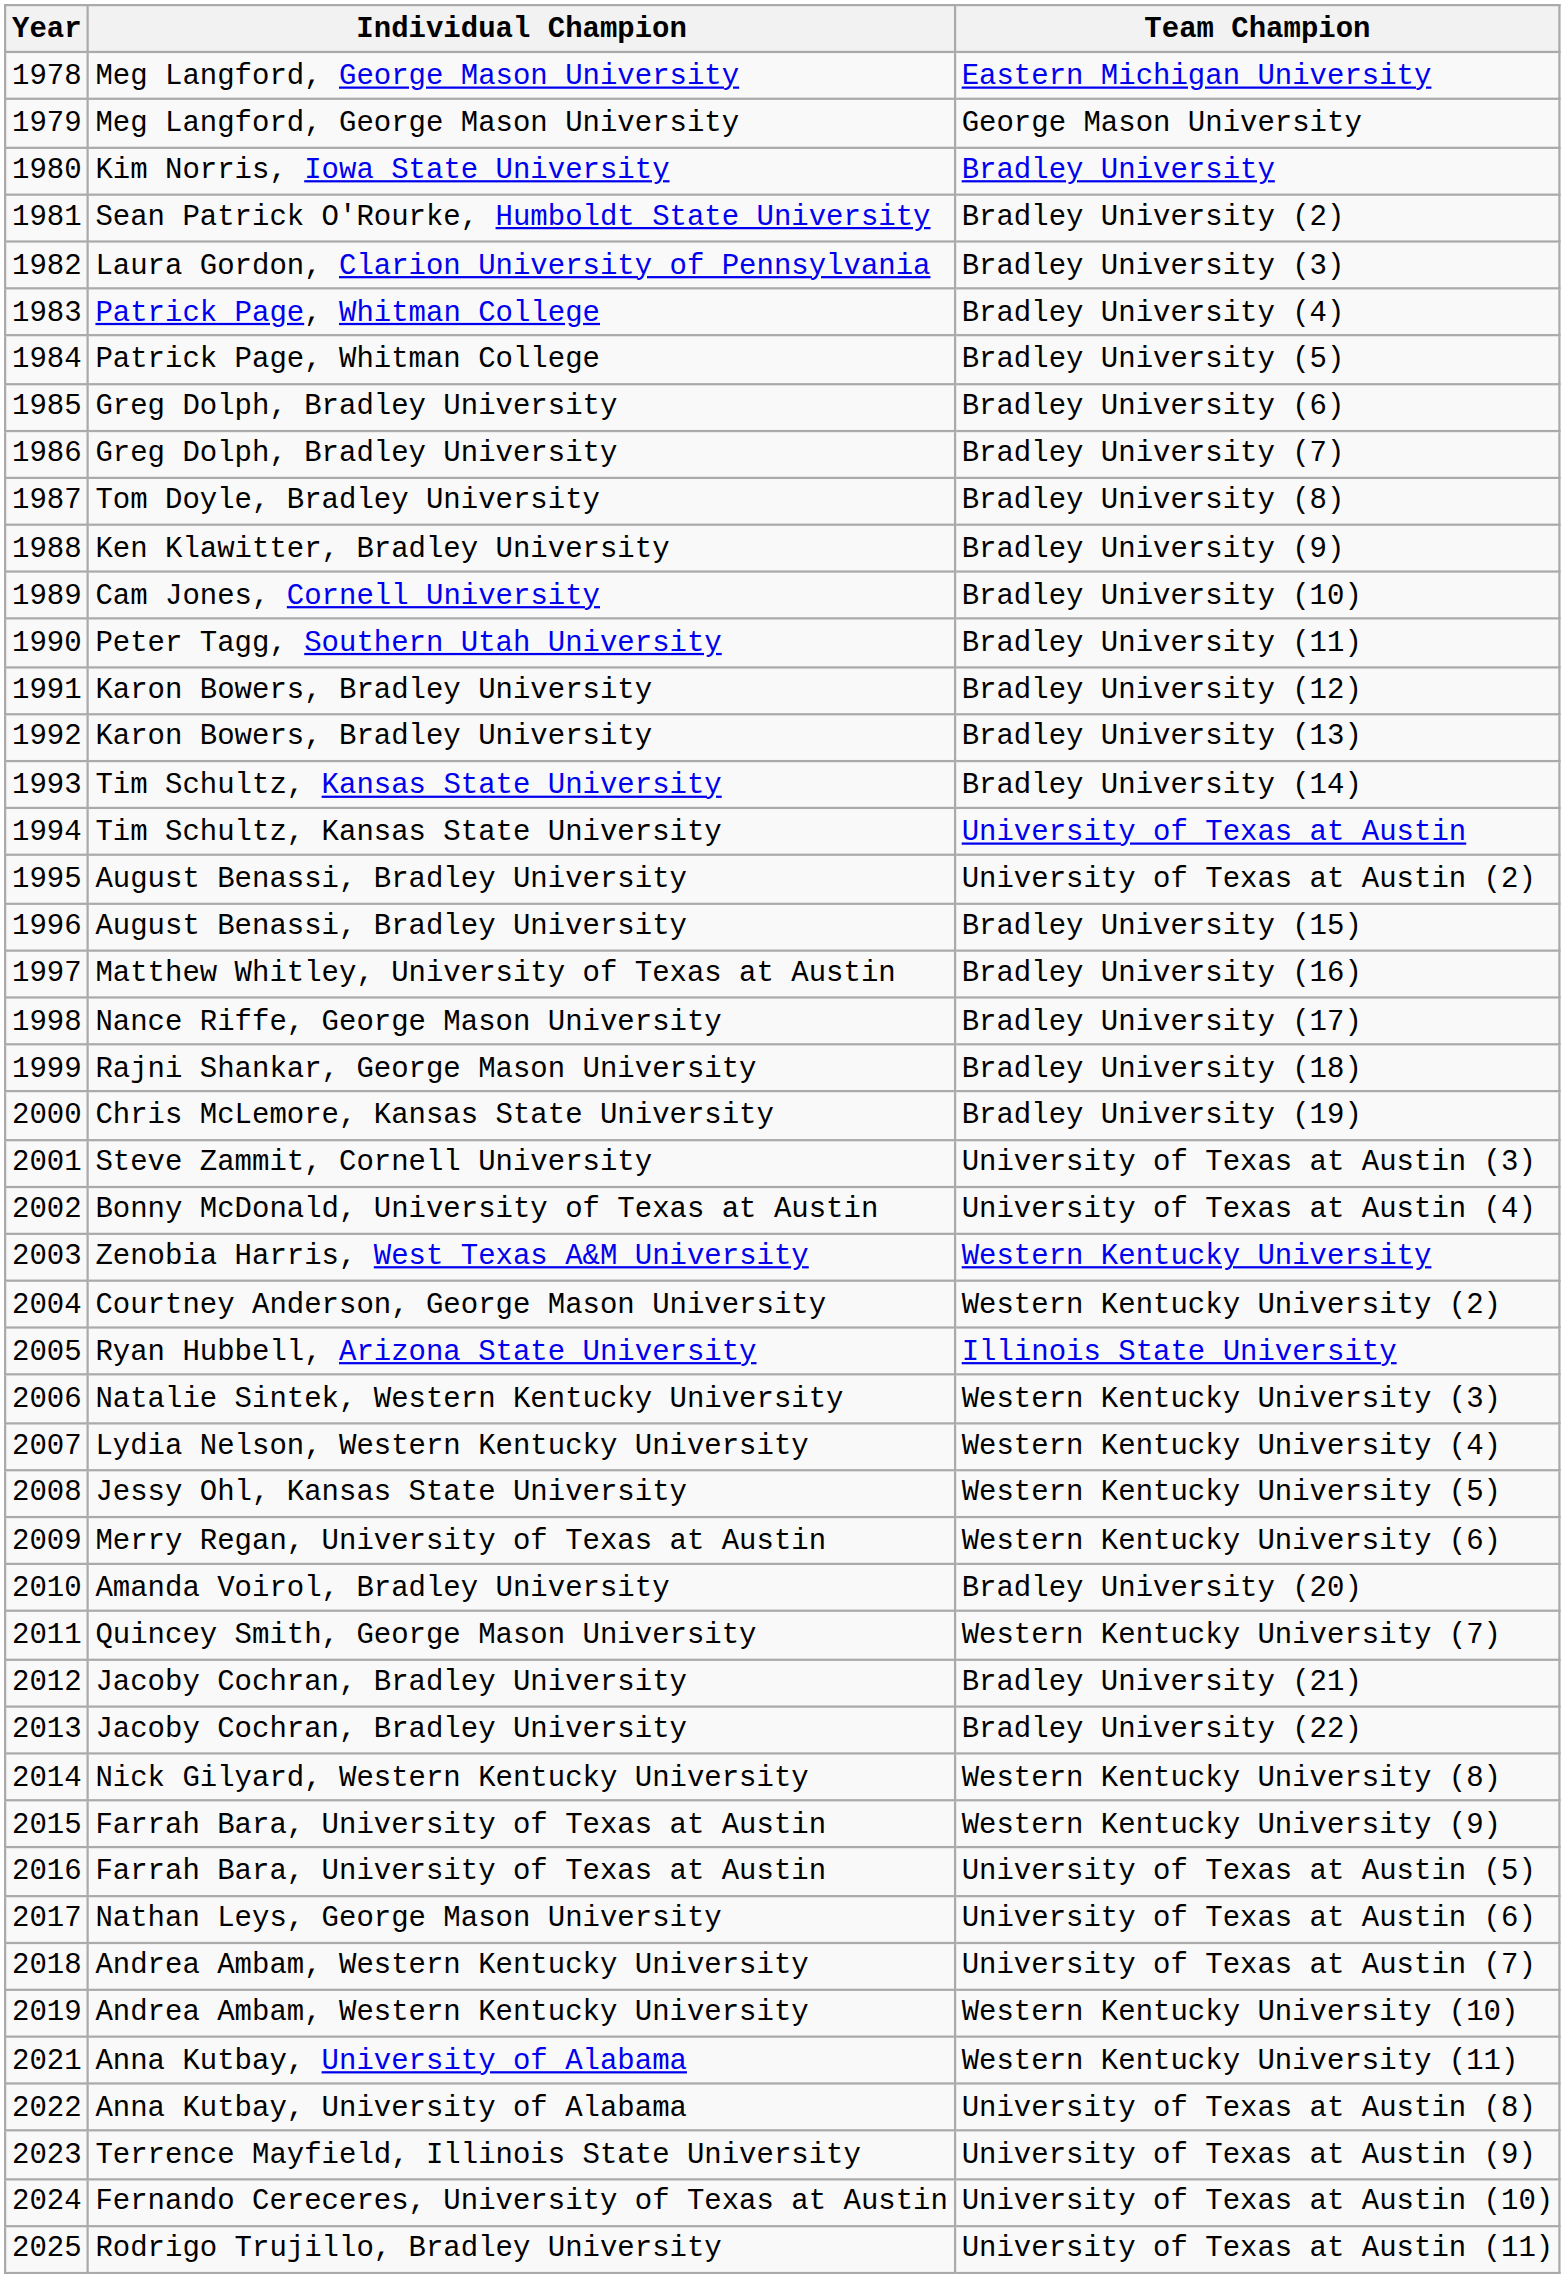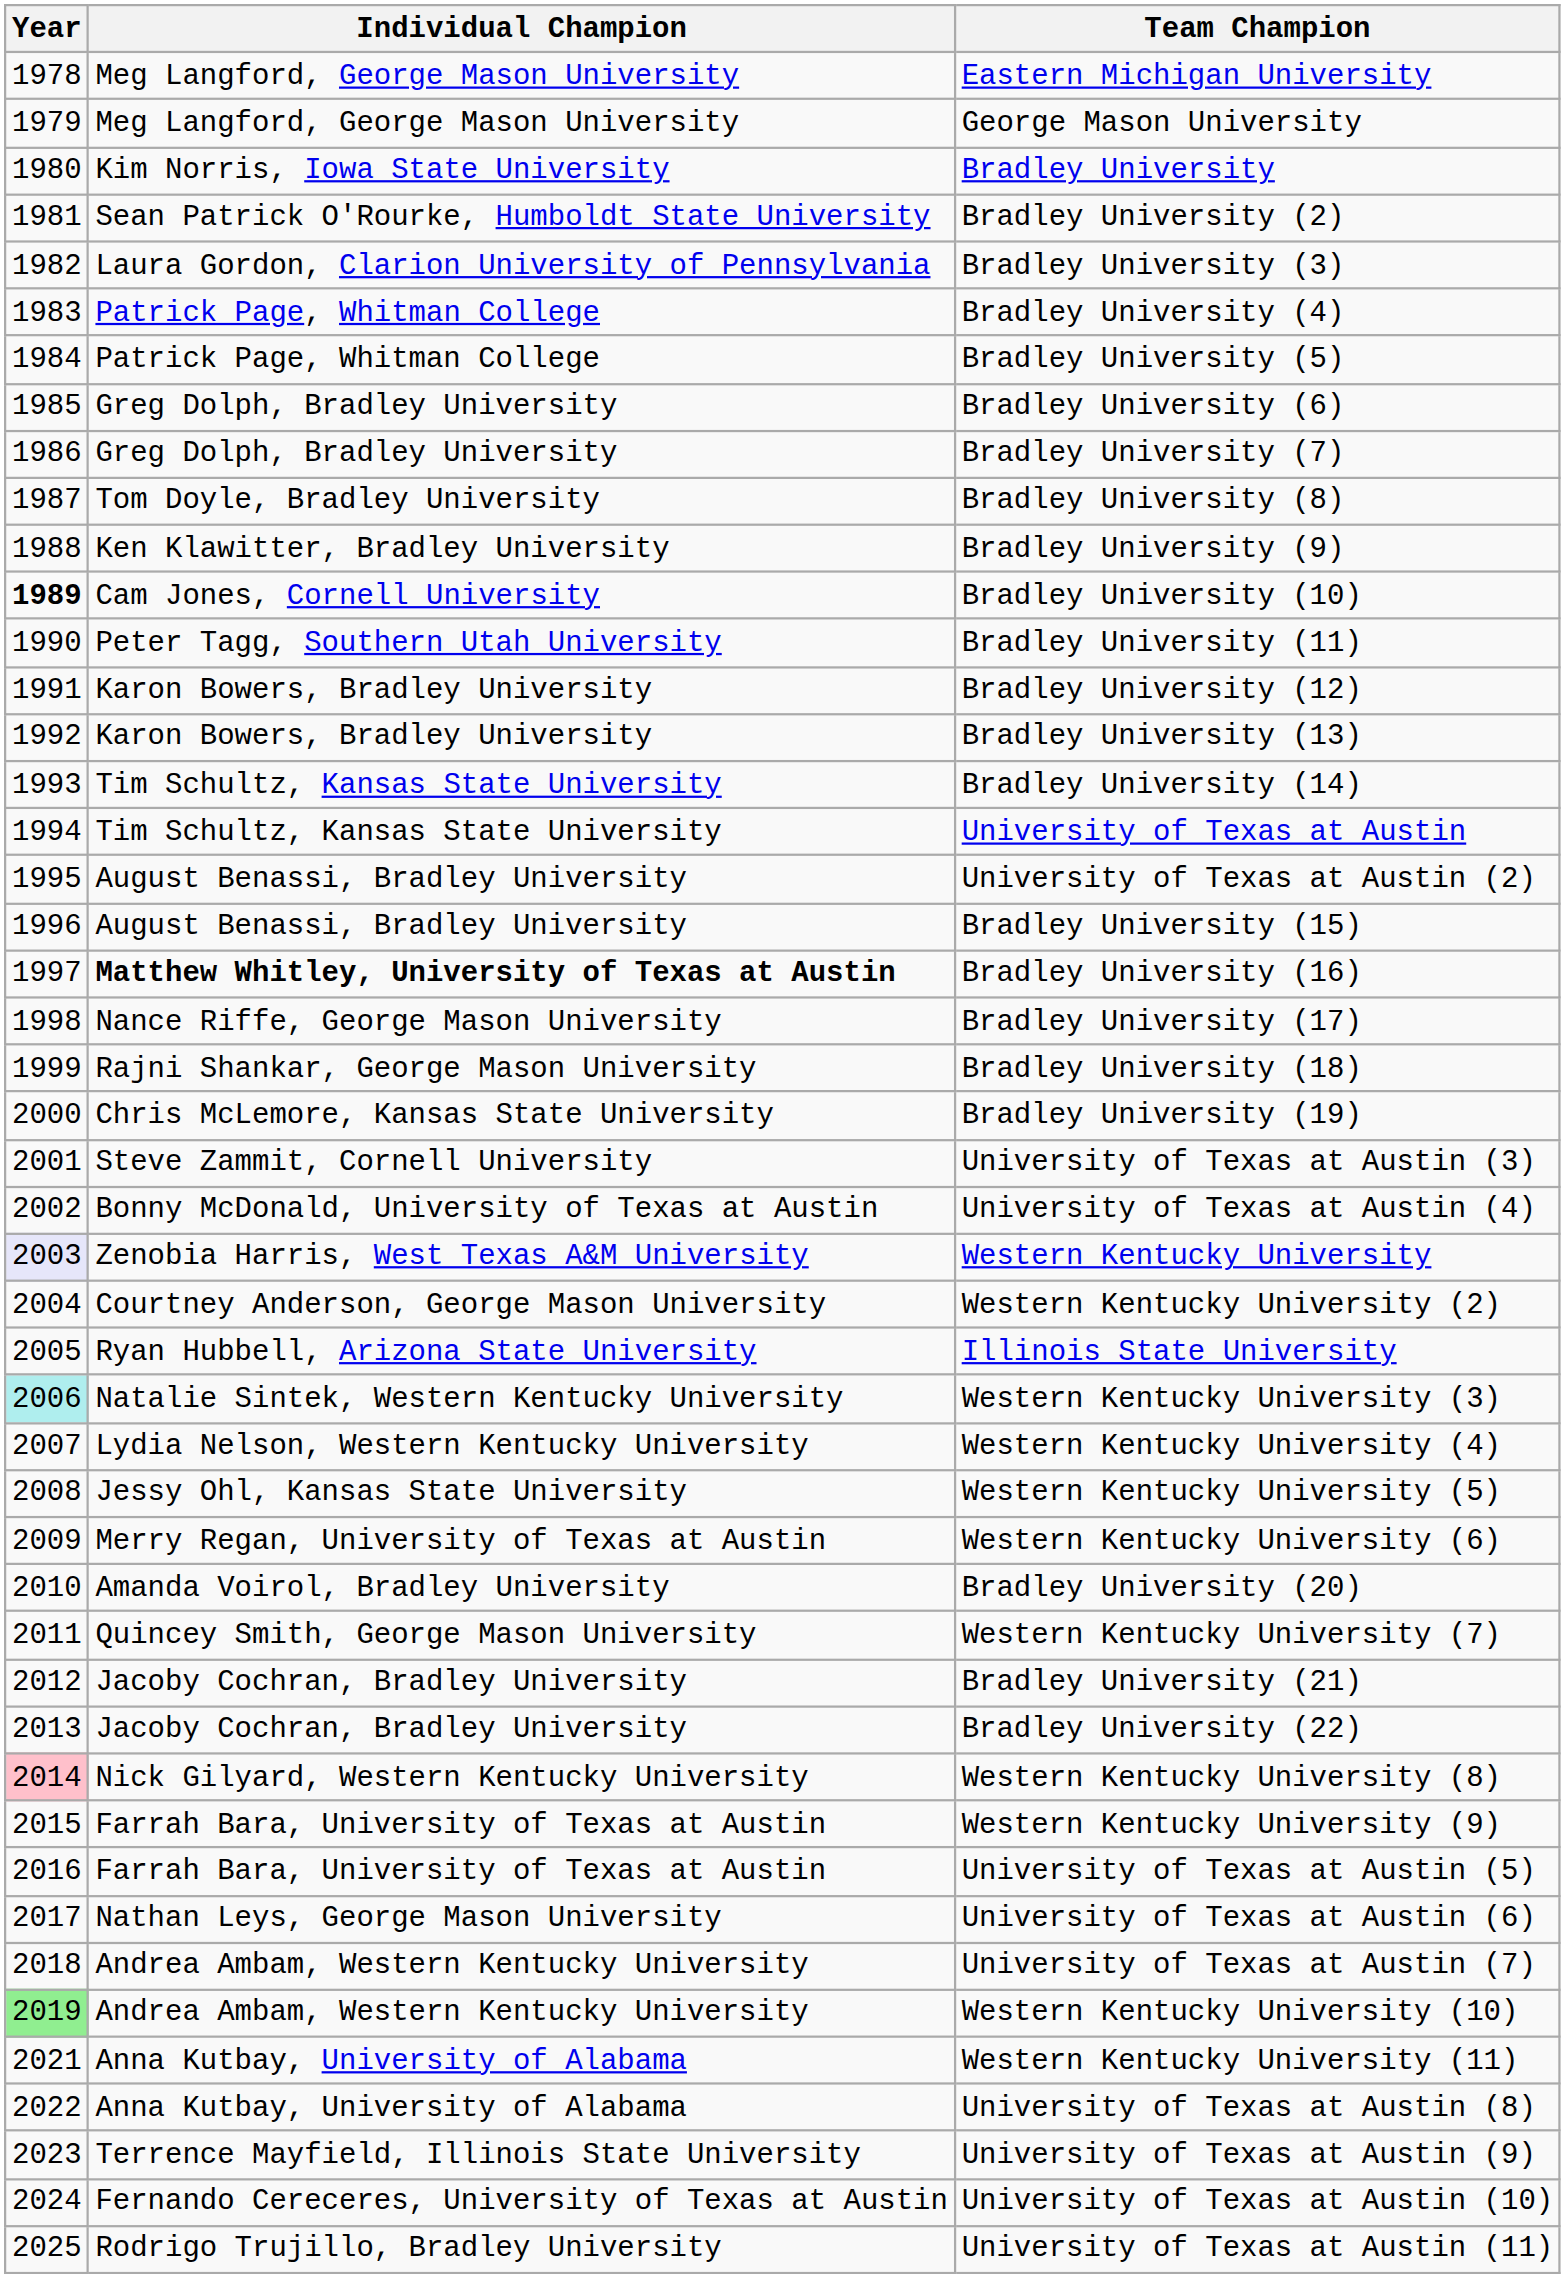(47, 596) normal -> (47, 596) bold
(496, 974) normal -> (496, 974) bold
(47, 1257) no background -> (47, 1257) lavender background
(47, 1399) no background -> (47, 1399) paleturquoise background
(47, 1777) no background -> (47, 1777) pink background
(47, 2013) no background -> (47, 2013) lightgreen background
